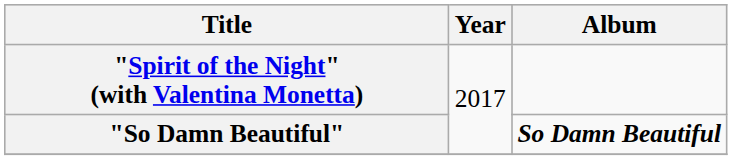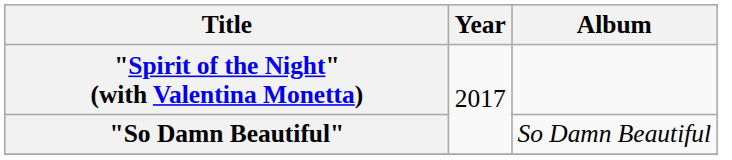(619, 133) bold -> (614, 133) normal
